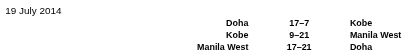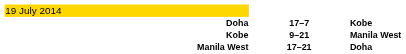(33, 10) no background -> (33, 10) gold background
